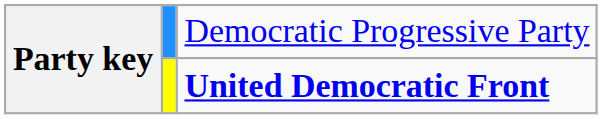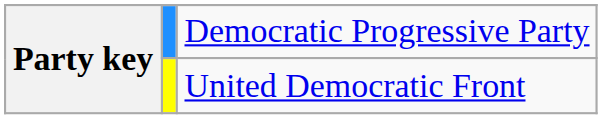(367, 85) bold -> (355, 85) normal
